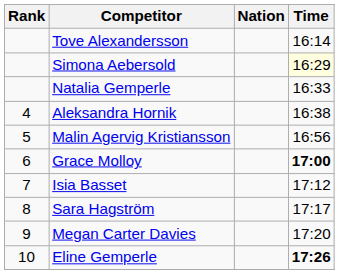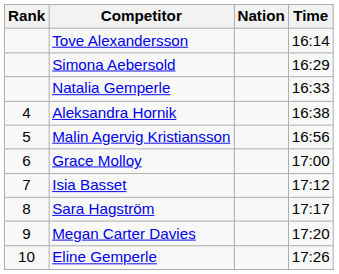(312, 64) lightyellow background -> (311, 64) no background
(311, 161) bold -> (311, 161) normal
(311, 257) bold -> (311, 257) normal
